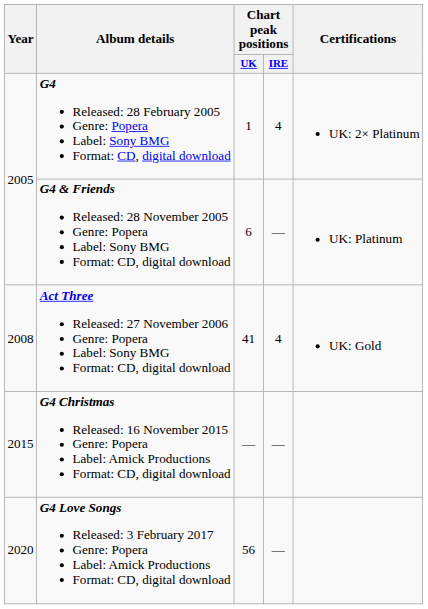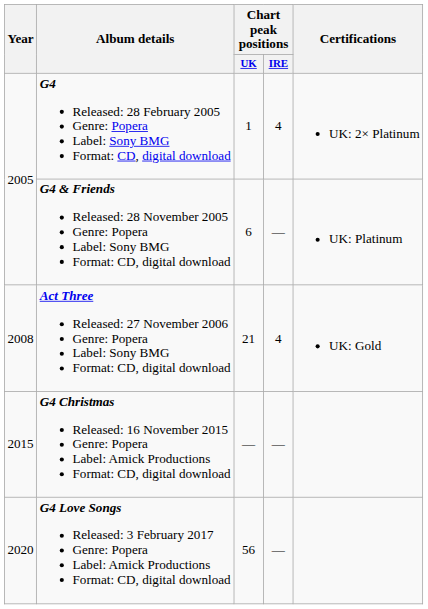(249, 338) 41 -> (249, 338) 21
